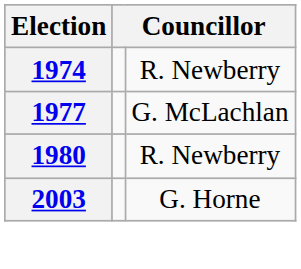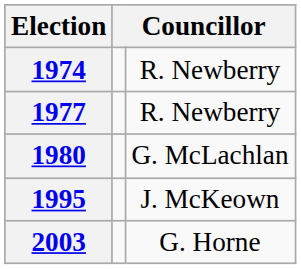(210, 112) G. McLachlan -> (210, 112) R. Newberry
(210, 155) R. Newberry -> (210, 155) G. McLachlan
+ row: (59, 198)
